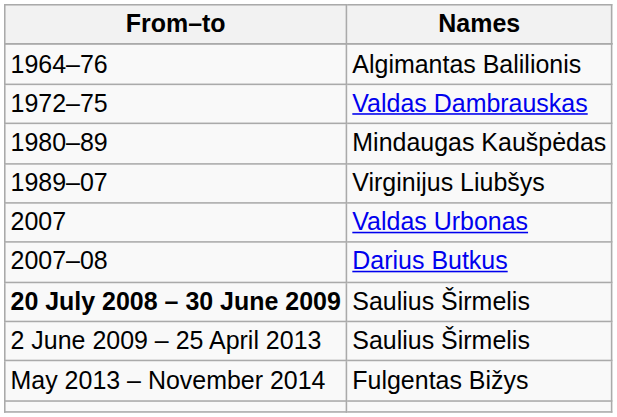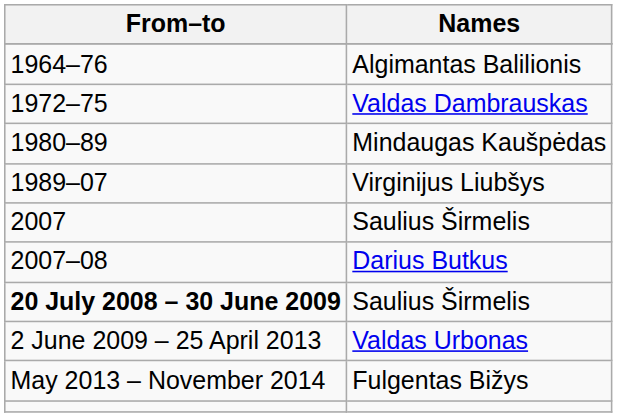(440, 222) Valdas Urbonas -> (441, 222) Saulius Širmelis
(441, 340) Saulius Širmelis -> (440, 340) Valdas Urbonas
